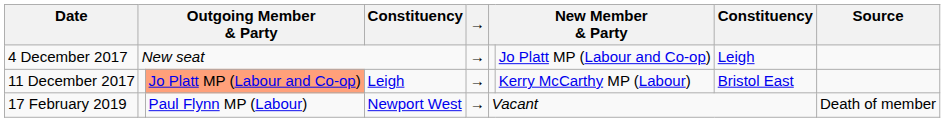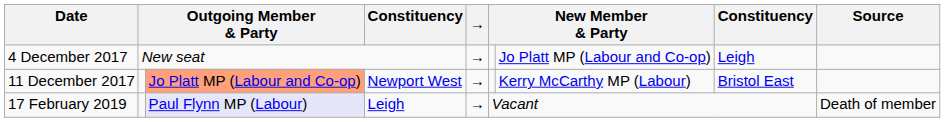(386, 81) Leigh -> (415, 81) Newport West
(228, 104) no background -> (228, 104) lavender background
(415, 104) Newport West -> (386, 104) Leigh
